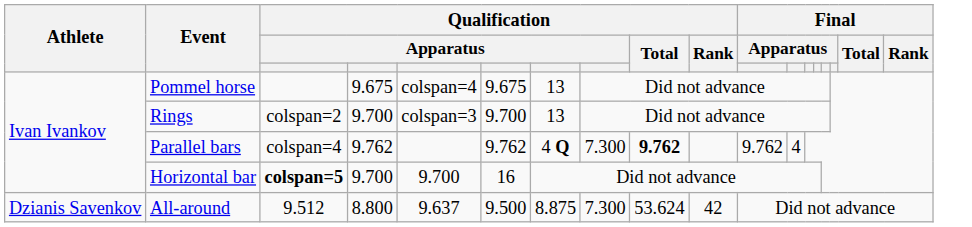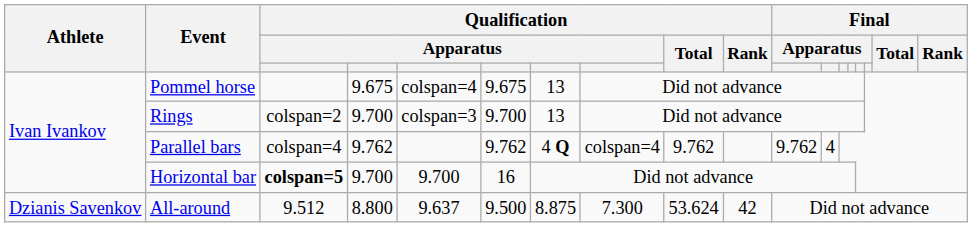(605, 147) 7.300 -> (622, 147) colspan=4
(659, 147) bold -> (694, 147) normal
